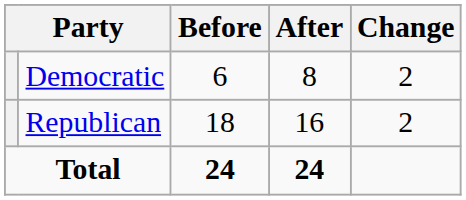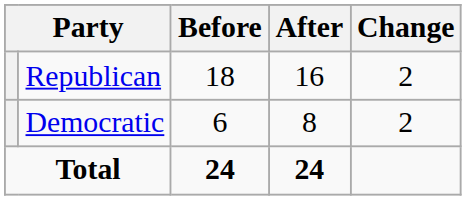rows swapped: (93, 122) <-> (95, 75)
